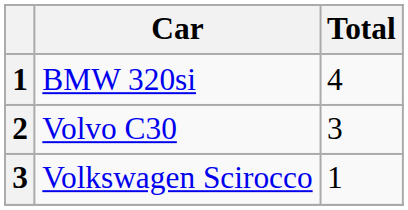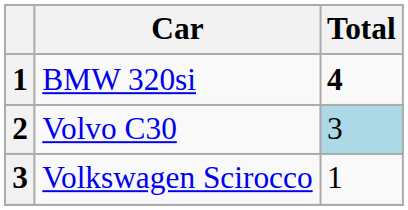(335, 79) normal -> (335, 79) bold
(335, 128) no background -> (335, 128) lightblue background
